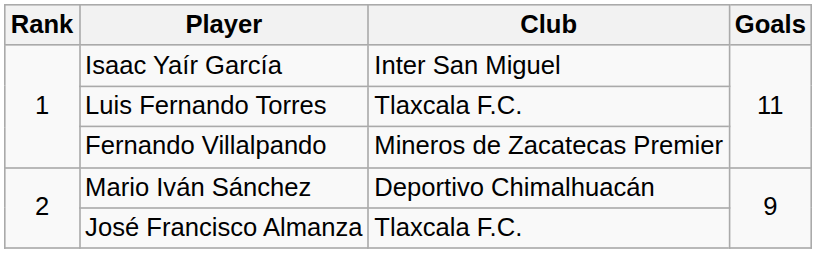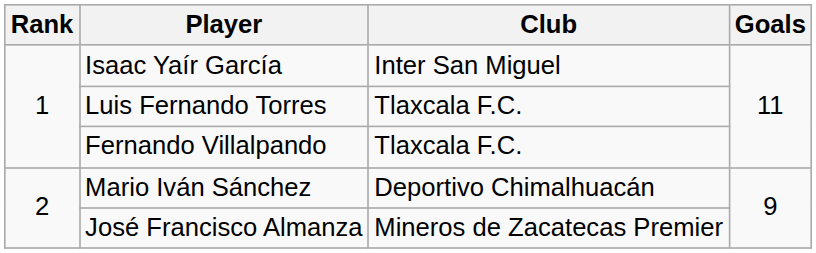(549, 146) Mineros de Zacatecas Premier -> (448, 146) Tlaxcala F.C.
(448, 227) Tlaxcala F.C. -> (549, 227) Mineros de Zacatecas Premier
